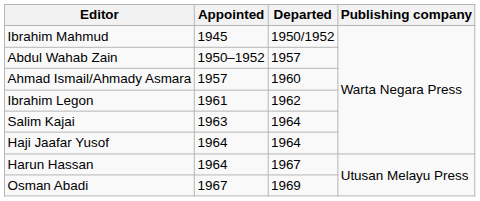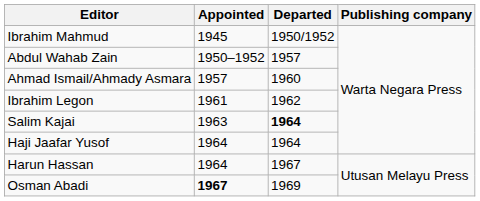(286, 121) normal -> (286, 121) bold
(212, 185) normal -> (212, 185) bold
